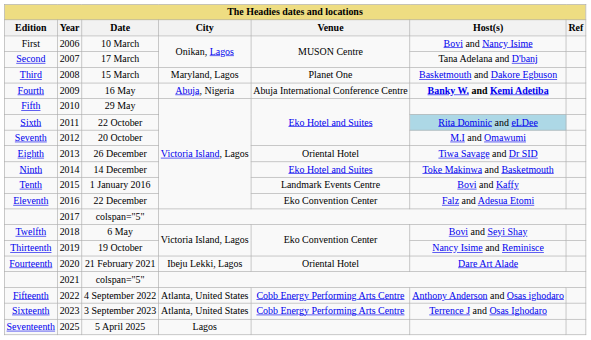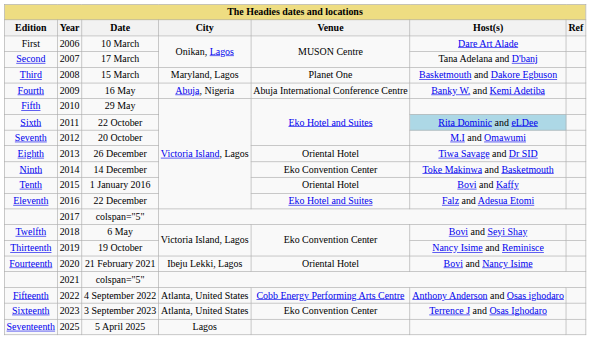(488, 43) Bovi and Nancy Isime -> (488, 43) Dare Art Alade
(488, 91) bold -> (488, 91) normal
(330, 169) Eko Hotel and Suites -> (330, 169) Eko Convention Center
(330, 185) Landmark Events Centre -> (330, 185) Oriental Hotel
(330, 201) Eko Convention Center -> (330, 201) Eko Hotel and Suites
(488, 264) Dare Art Alade -> (488, 264) Bovi and Nancy Isime
(330, 311) Cobb Energy Performing Arts Centre -> (330, 311) Eko Convention Center
